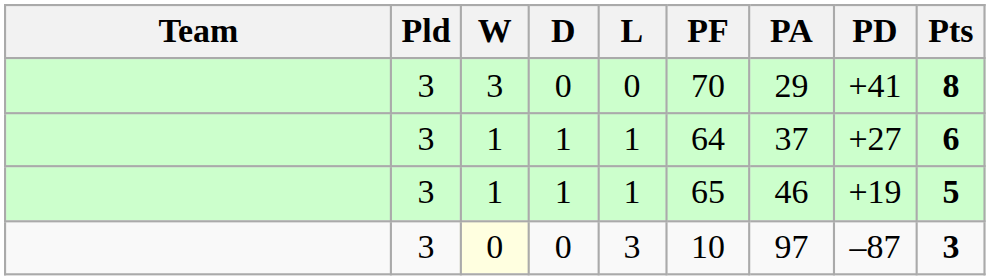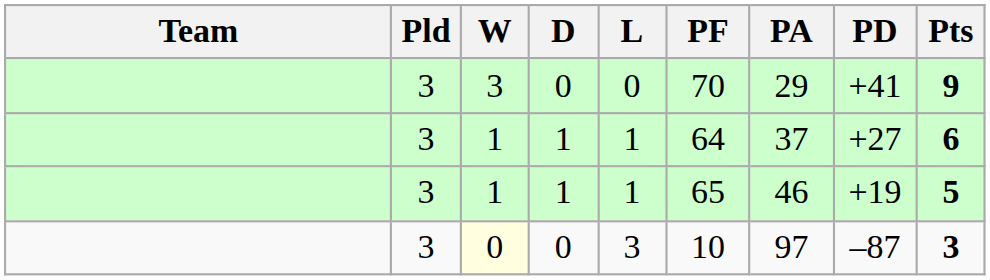(951, 85) 8 -> (951, 85) 9
